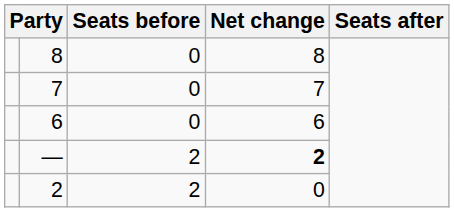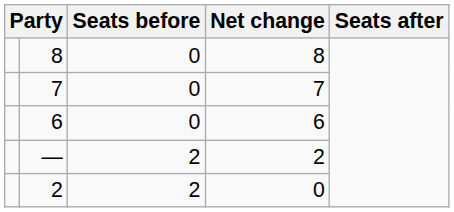(319, 156) bold -> (319, 156) normal
